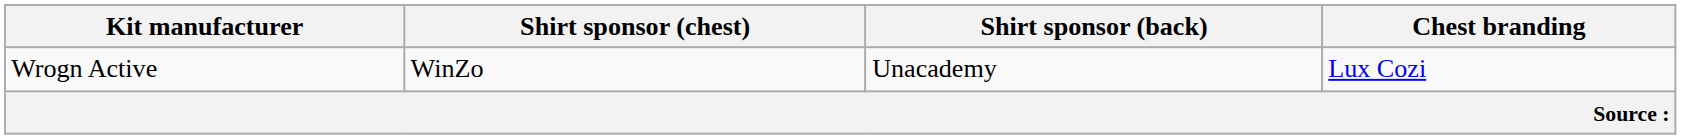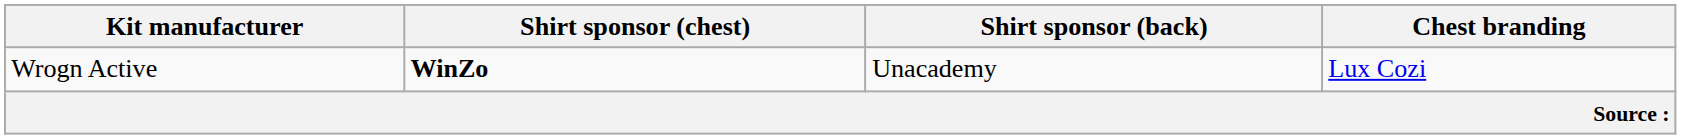(447, 68) normal -> (450, 68) bold
